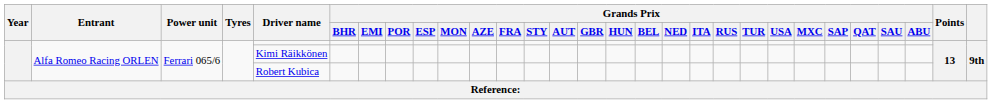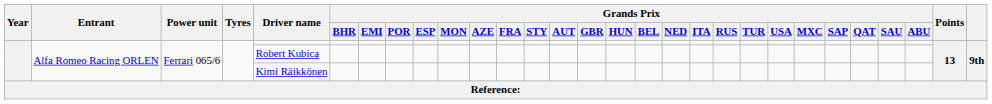(292, 54) Kimi Räikkönen -> (287, 54) Robert Kubica
(287, 72) Robert Kubica -> (292, 72) Kimi Räikkönen
